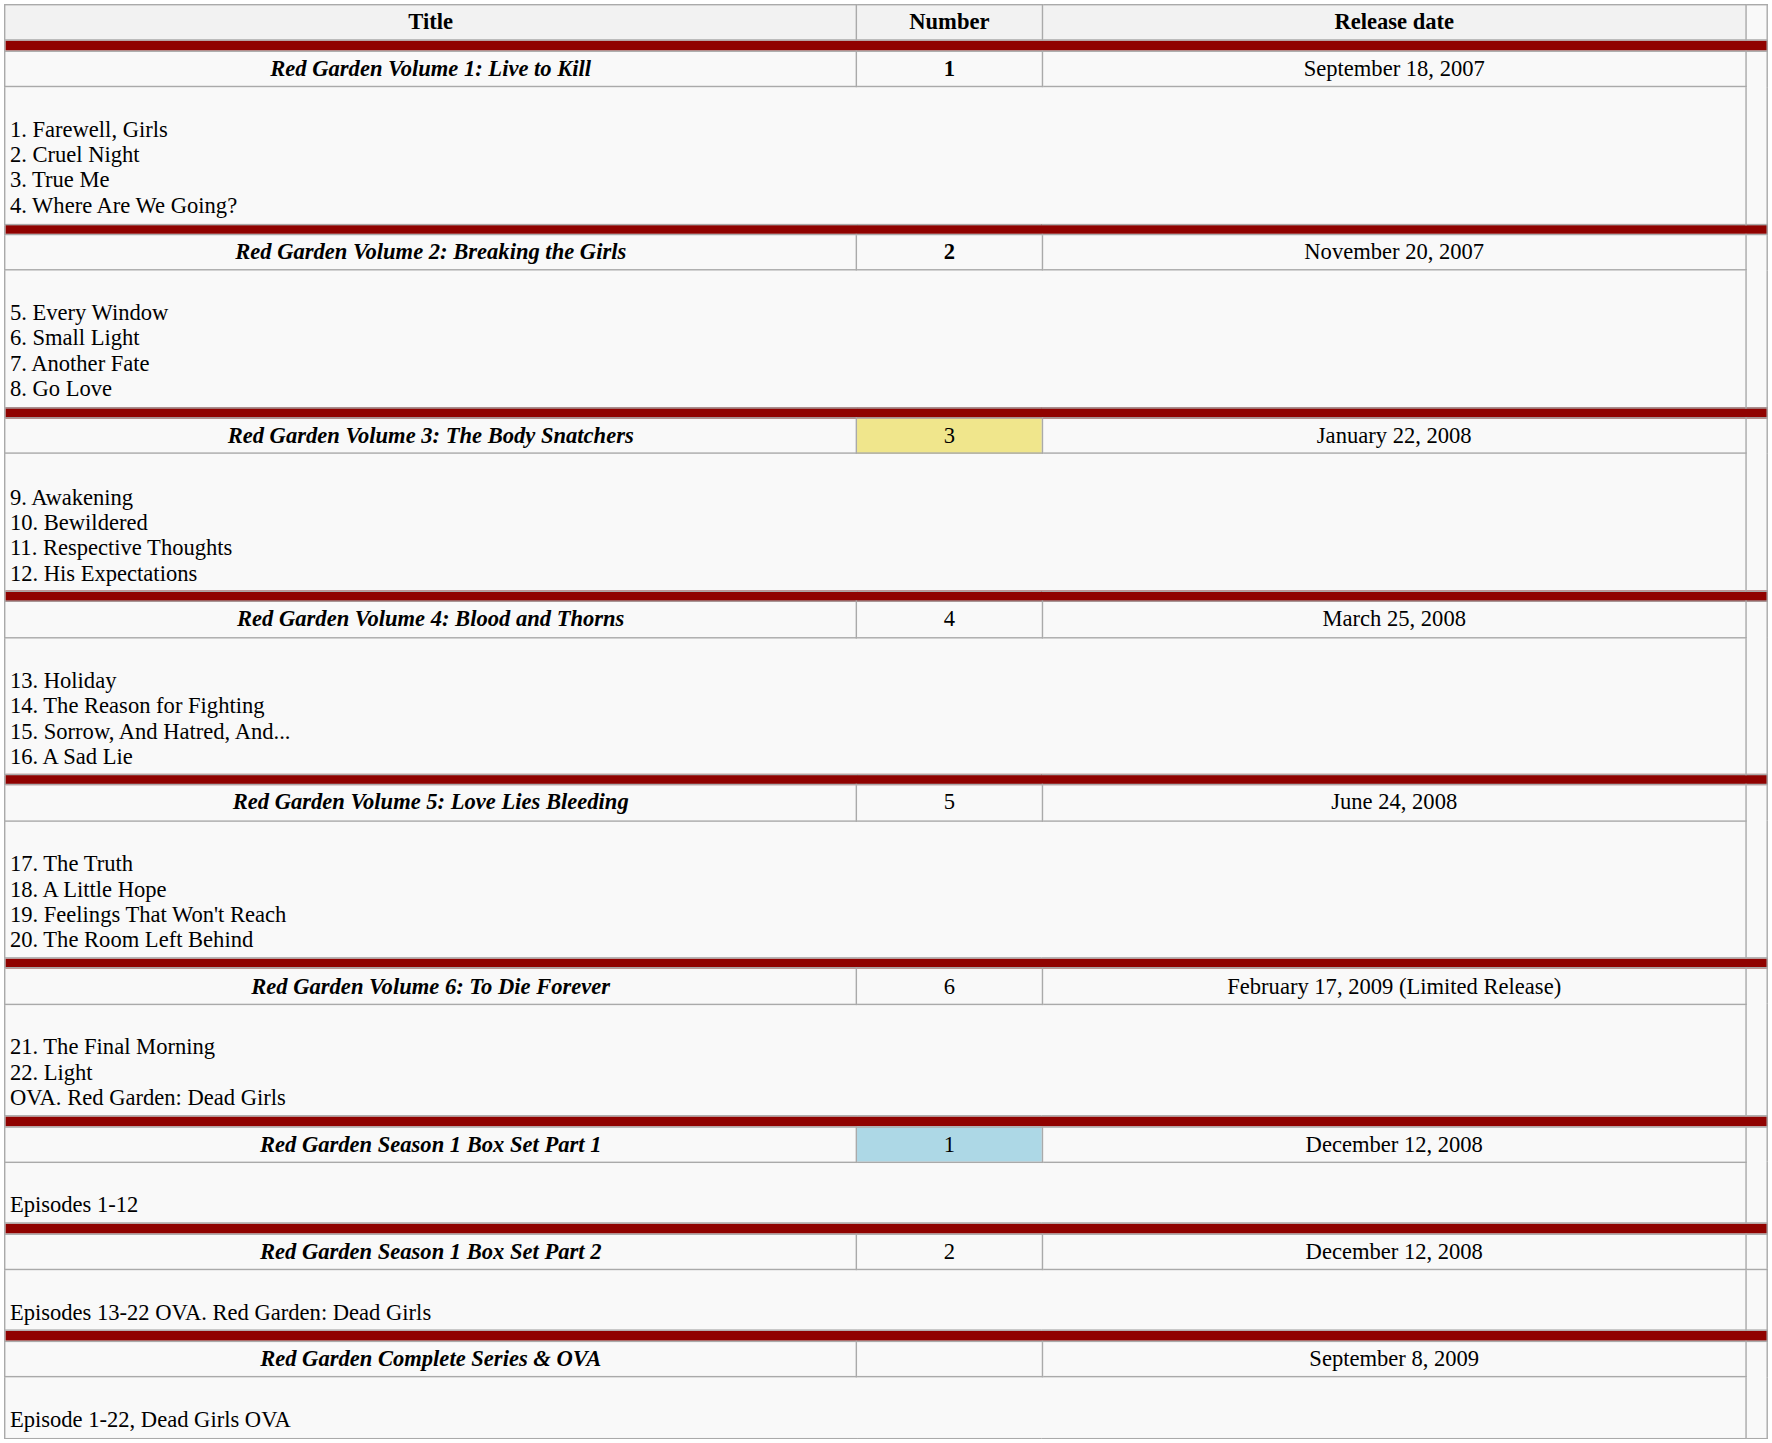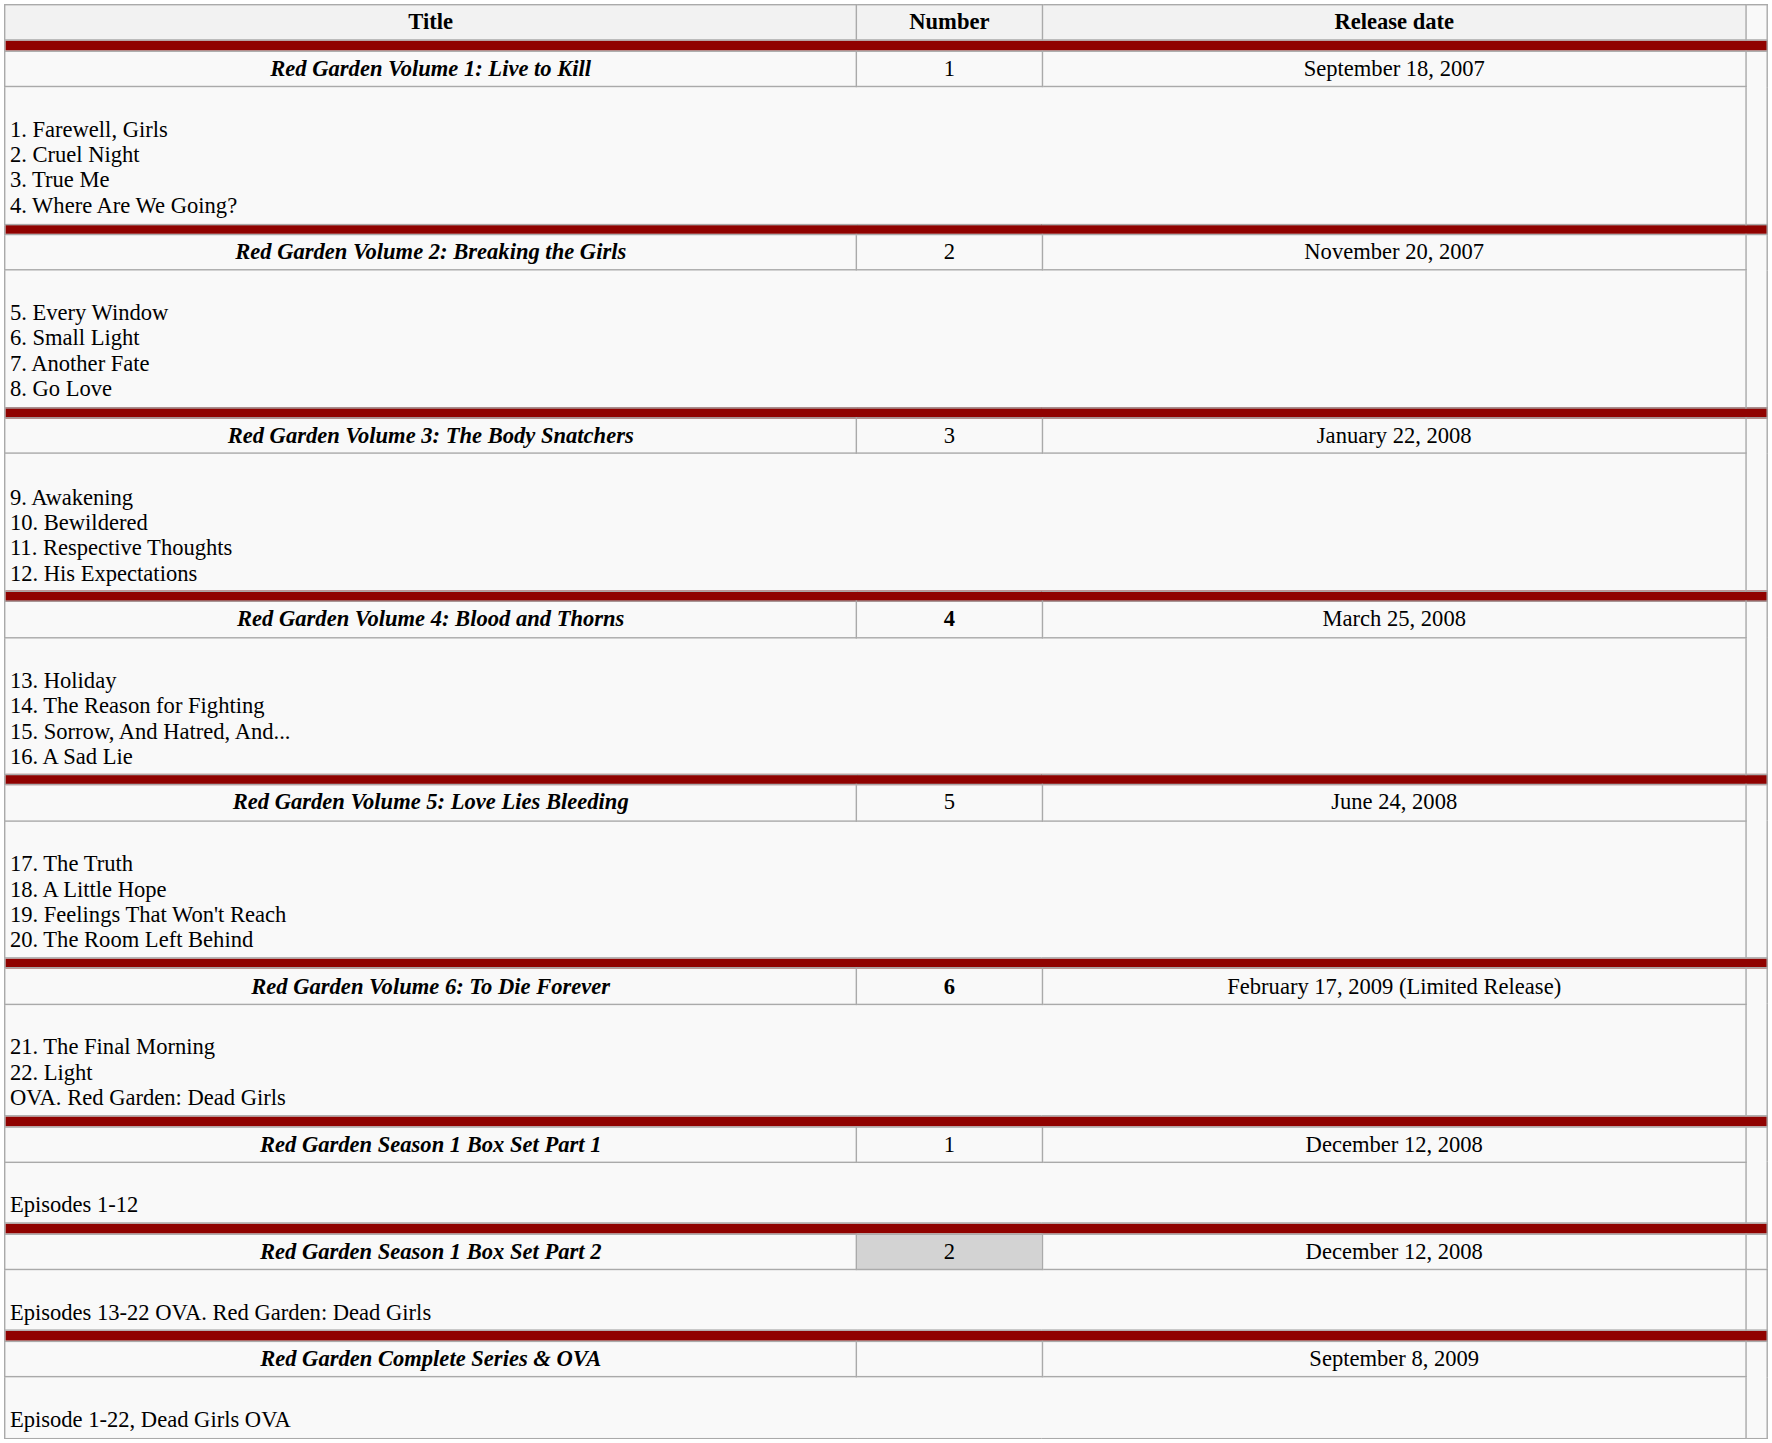(949, 68) bold -> (949, 68) normal
(949, 252) bold -> (949, 252) normal
(949, 435) khaki background -> (949, 435) no background
(949, 618) normal -> (949, 618) bold
(949, 985) normal -> (949, 985) bold
(949, 1144) lightblue background -> (949, 1144) no background
(949, 1251) no background -> (949, 1251) lightgrey background
